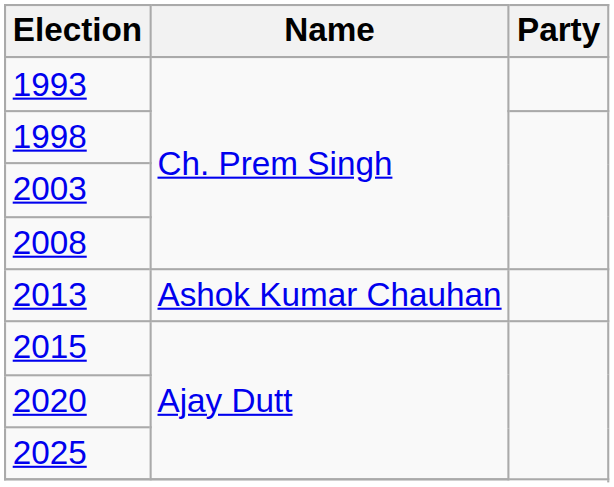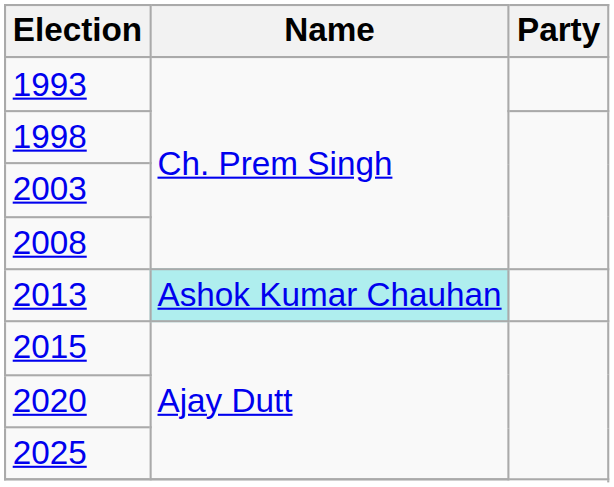(330, 294) no background -> (330, 294) paleturquoise background
